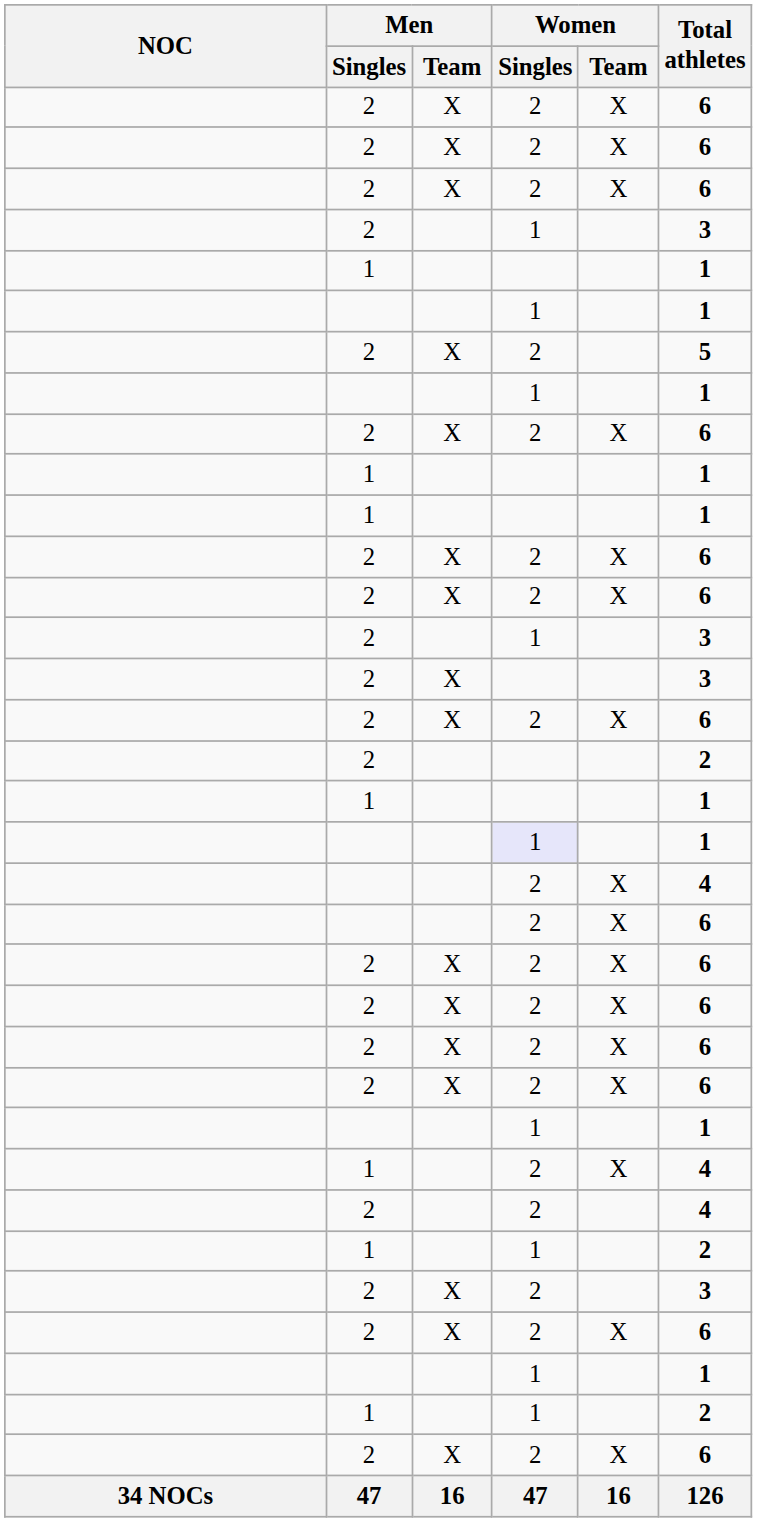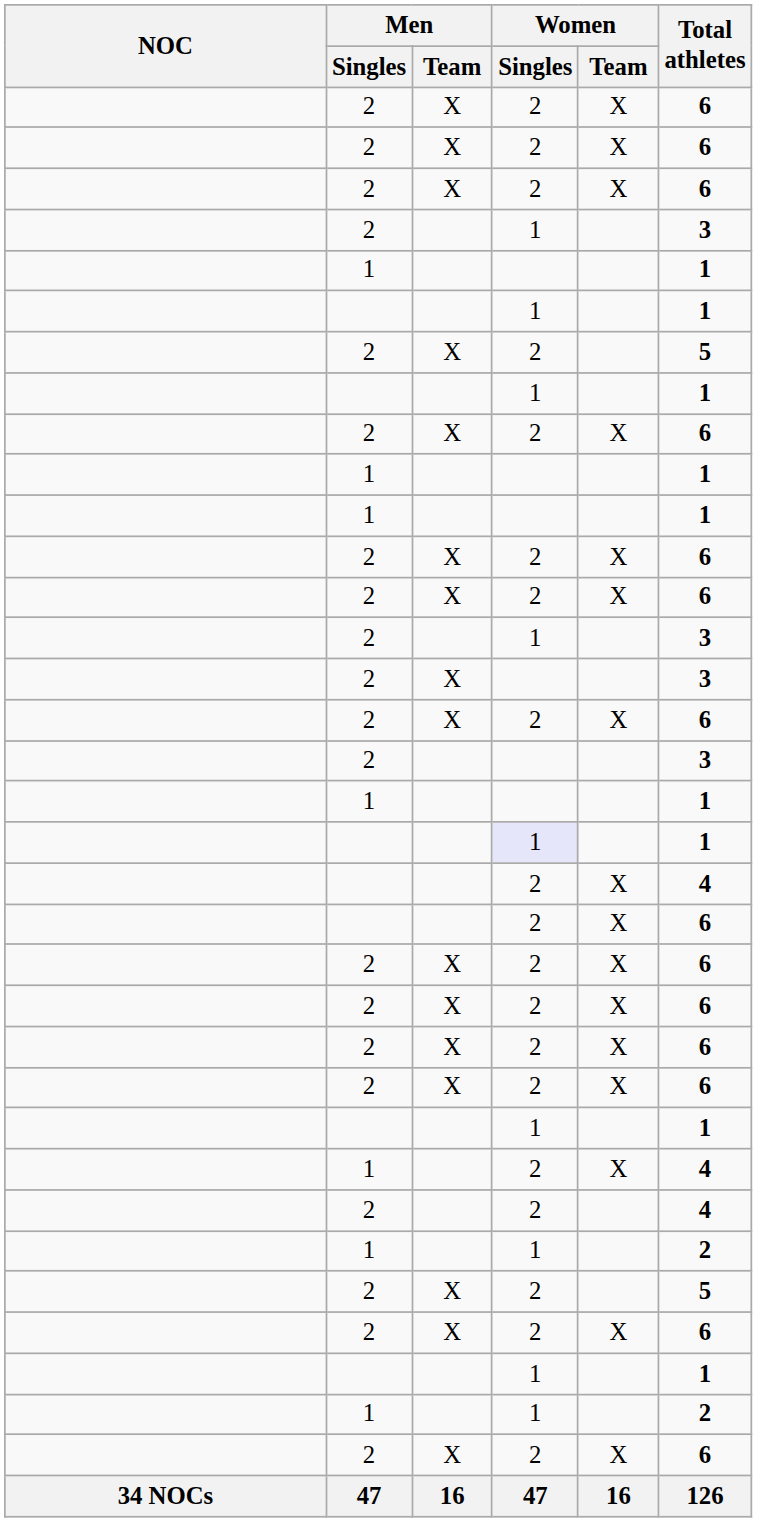(705, 760) 2 -> (705, 760) 3
(705, 1291) 3 -> (705, 1291) 5
